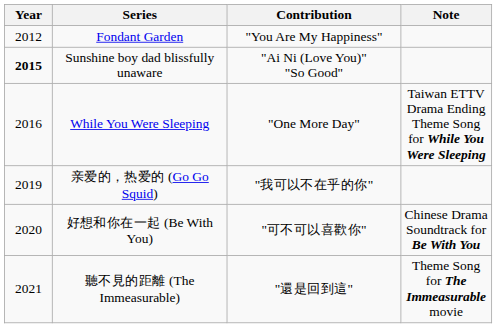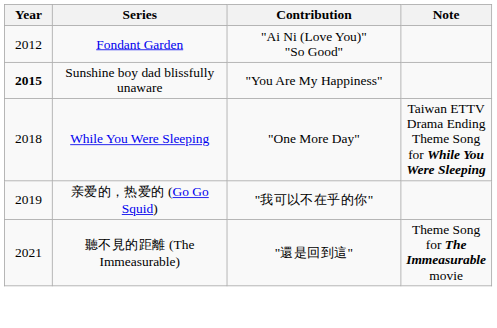(314, 36) "You Are My Happiness" -> (314, 44) "Ai Ni (Love You)" "So Good"
(314, 65) "Ai Ni (Love You)" "So Good" -> (314, 80) "You Are My Happiness"
(29, 124) 2016 -> (29, 139) 2018
- row: (140, 230)
